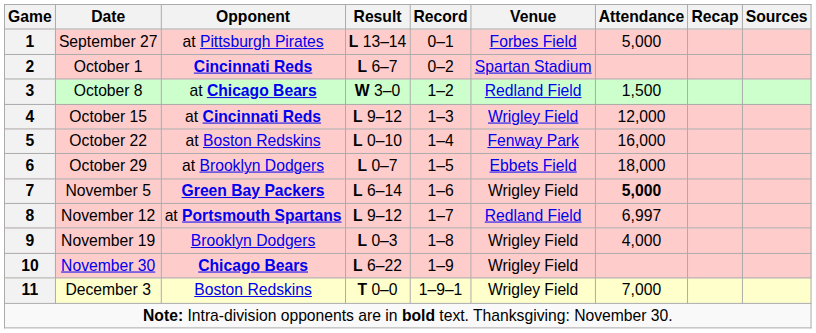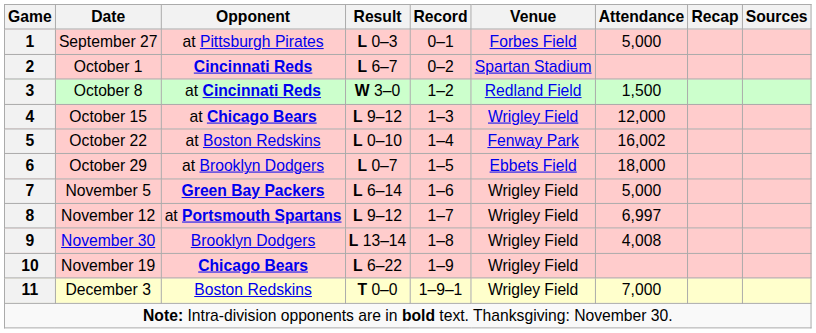(378, 41) L 13–14 -> (378, 41) L 0–3
(253, 91) at Chicago Bears -> (253, 91) at Cincinnati Reds
(253, 116) at Cincinnati Reds -> (253, 116) at Chicago Bears
(641, 141) 16,000 -> (641, 141) 16,002
(641, 191) bold -> (641, 191) normal
(533, 215) Redland Field -> (533, 215) Wrigley Field
(108, 240) November 19 -> (108, 240) November 30
(378, 240) L 0–3 -> (378, 240) L 13–14
(641, 240) 4,000 -> (641, 240) 4,008
(108, 265) November 30 -> (108, 265) November 19
